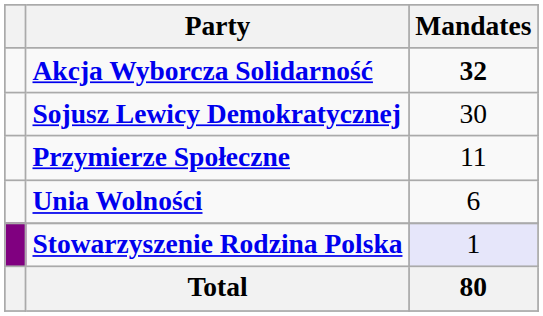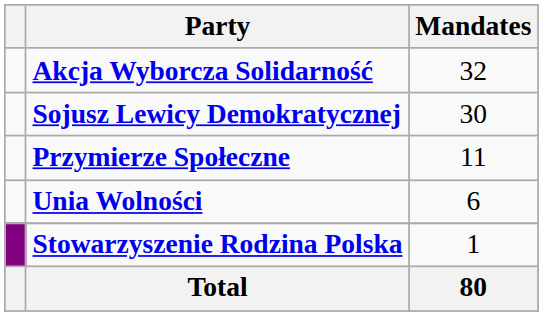(473, 69) bold -> (473, 69) normal
(473, 244) lavender background -> (473, 244) no background
